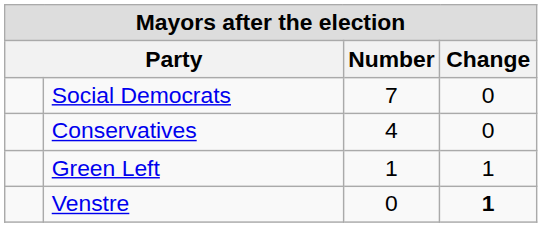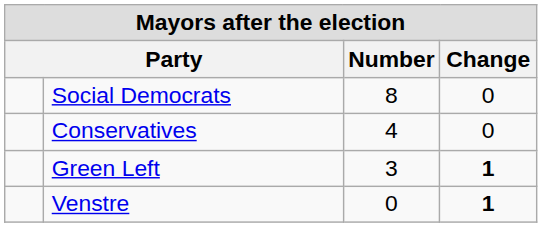(391, 95) 7 -> (391, 95) 8
(391, 167) 1 -> (391, 167) 3
(488, 167) normal -> (488, 167) bold
